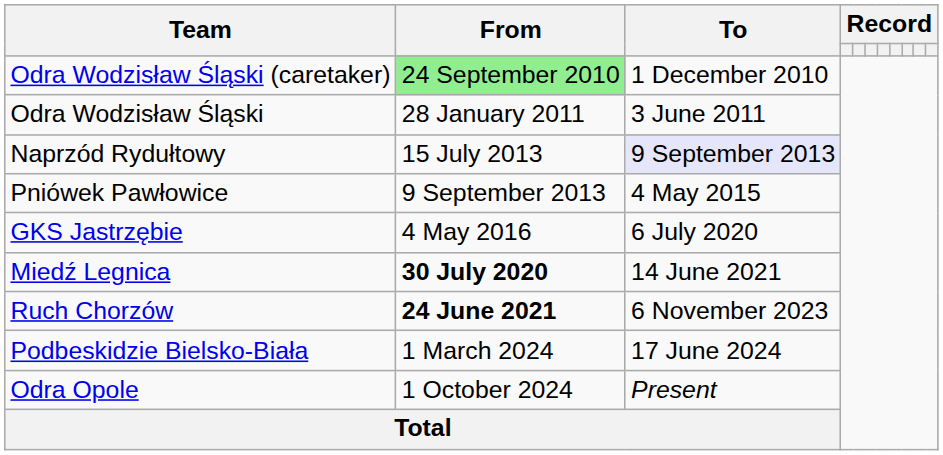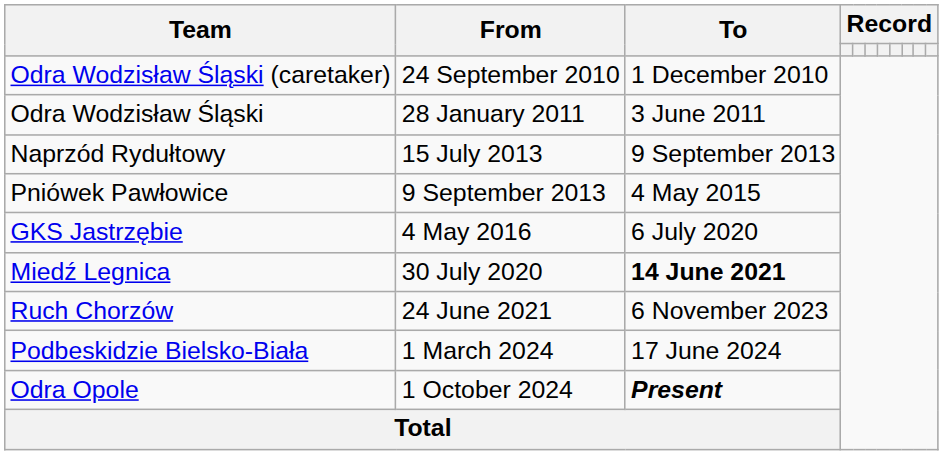(511, 74) lightgreen background -> (511, 74) no background
(733, 153) lavender background -> (733, 153) no background
(475, 271) bold -> (472, 271) normal
(706, 271) normal -> (708, 271) bold
(479, 310) bold -> (477, 310) normal
(674, 389) normal -> (677, 389) bold
